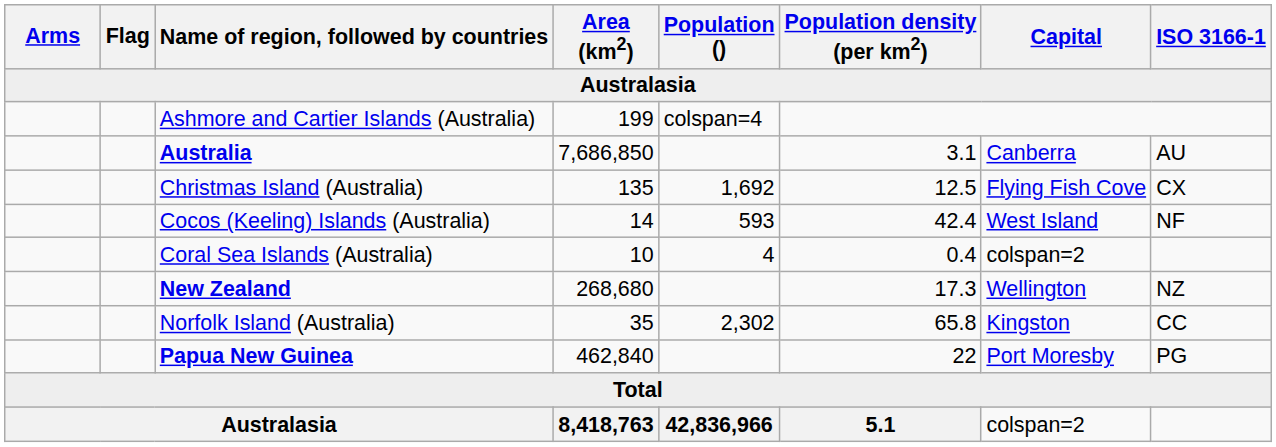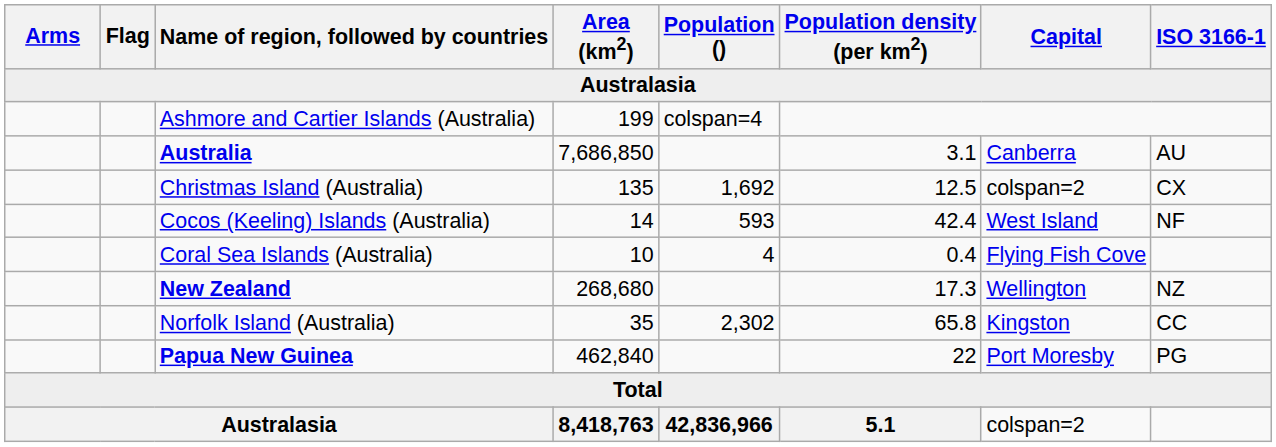(1066, 187) Flying Fish Cove -> (1036, 187) colspan=2
(1036, 255) colspan=2 -> (1066, 255) Flying Fish Cove
